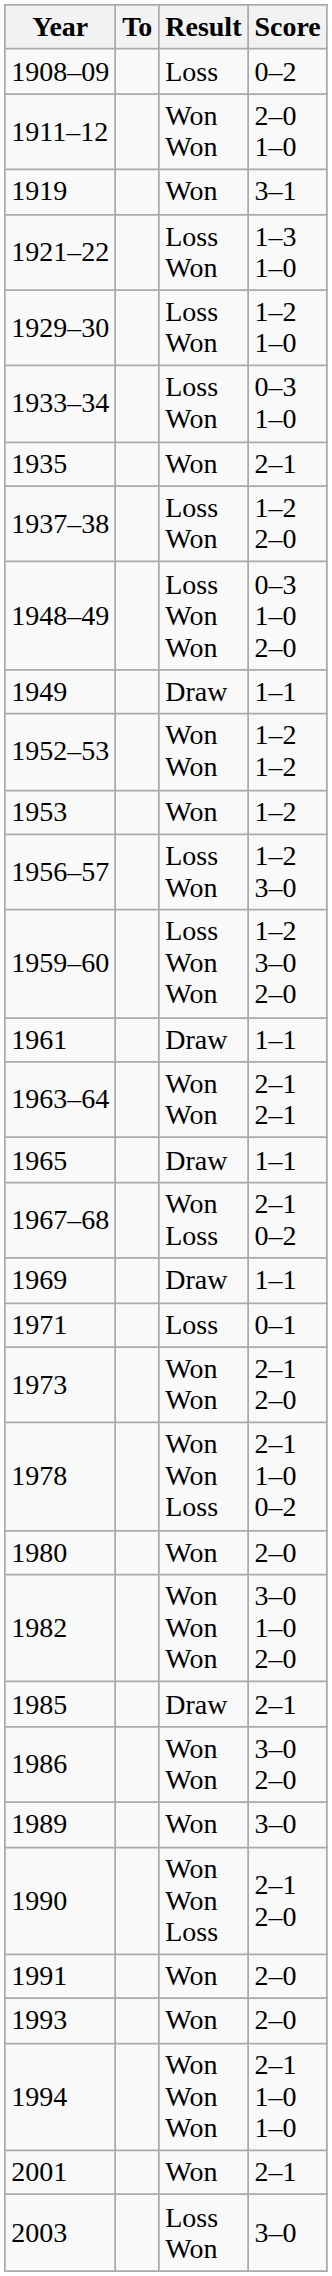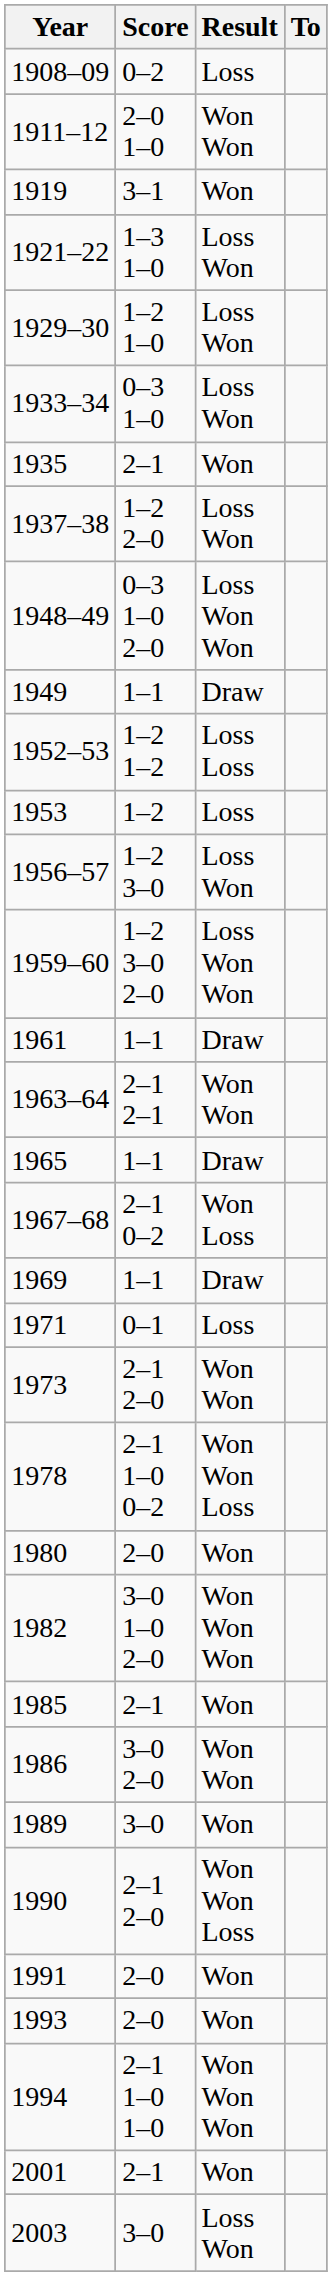columns swapped: (137, 26) <-> (288, 26)
(191, 751) Won Won -> (228, 751) Loss Loss
(191, 811) Won -> (228, 811) Loss
(196, 1703) Draw -> (228, 1703) Won
